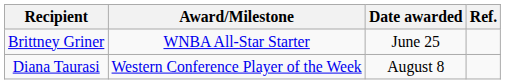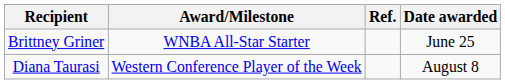columns swapped: (416, 16) <-> (484, 16)
